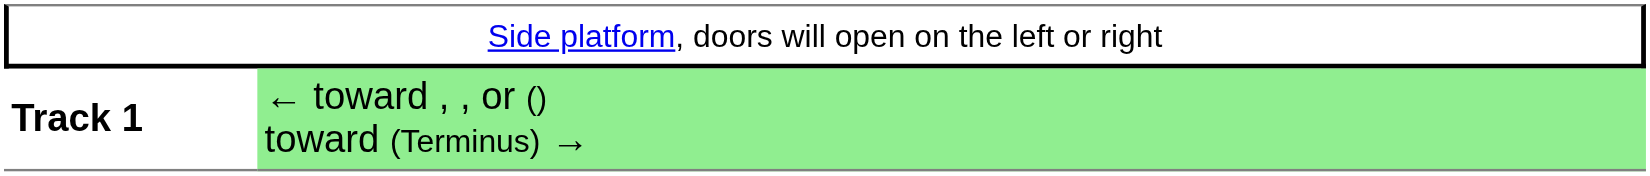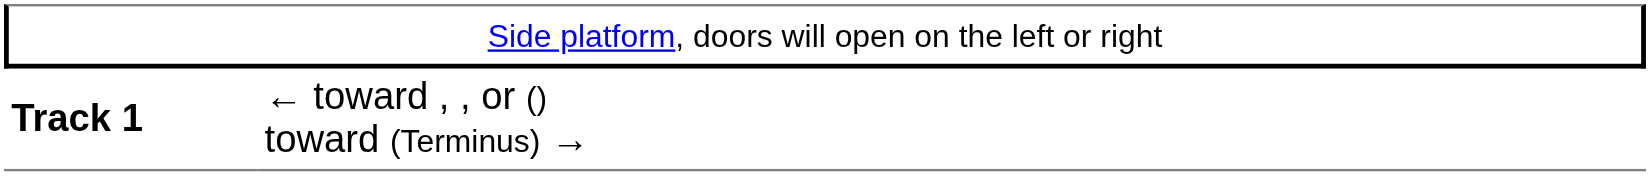(427, 118) lightgreen background -> (427, 118) no background
